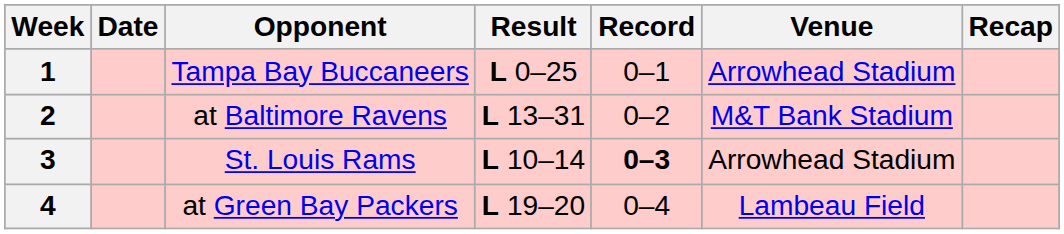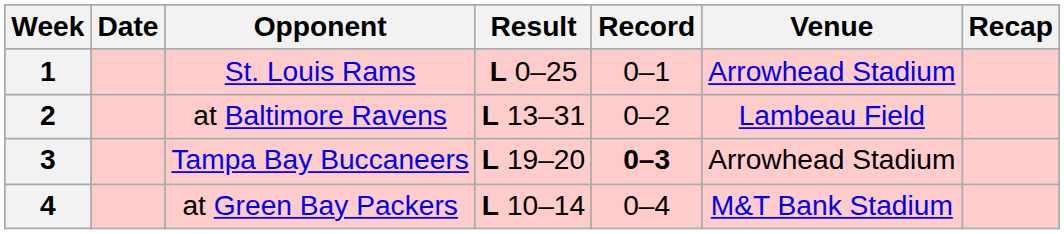(320, 71) Tampa Bay Buccaneers -> (320, 71) St. Louis Rams
(832, 116) M&T Bank Stadium -> (832, 116) Lambeau Field
(320, 160) St. Louis Rams -> (320, 160) Tampa Bay Buccaneers
(534, 160) L 10–14 -> (534, 160) L 19–20
(534, 205) L 19–20 -> (534, 205) L 10–14
(832, 205) Lambeau Field -> (832, 205) M&T Bank Stadium
